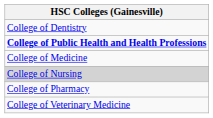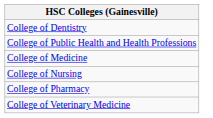(107, 43) bold -> (102, 43) normal
(44, 74) lightgrey background -> (44, 74) no background
